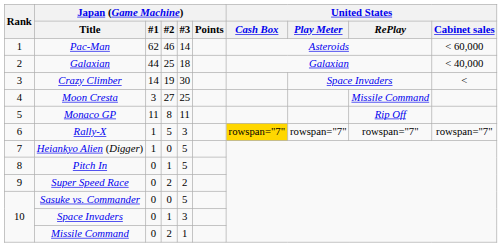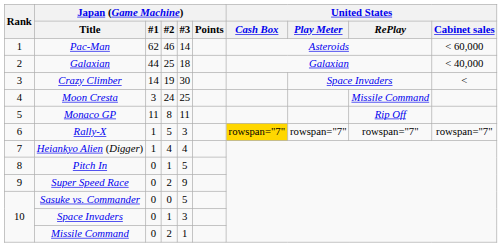(169, 98) 27 -> (169, 98) 24
(169, 149) 0 -> (169, 149) 4
(185, 149) 5 -> (185, 149) 4
(185, 183) 2 -> (185, 183) 9
